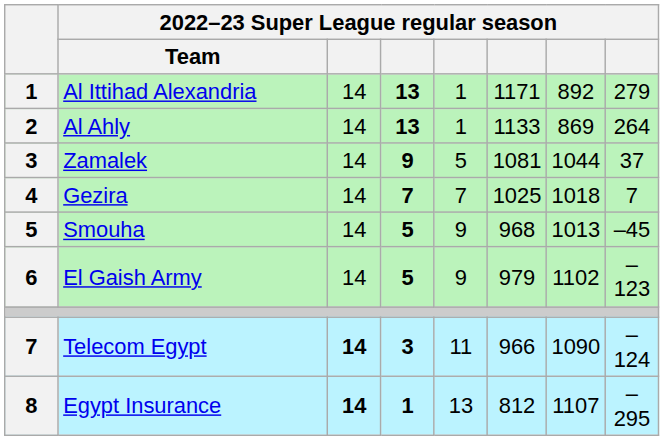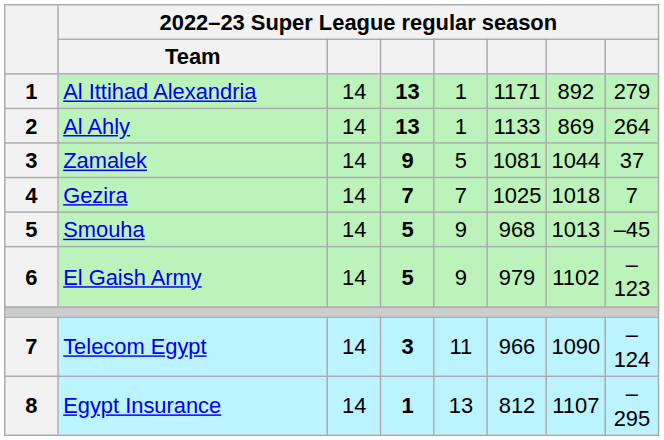(354, 346) bold -> (354, 346) normal
(354, 405) bold -> (354, 405) normal
